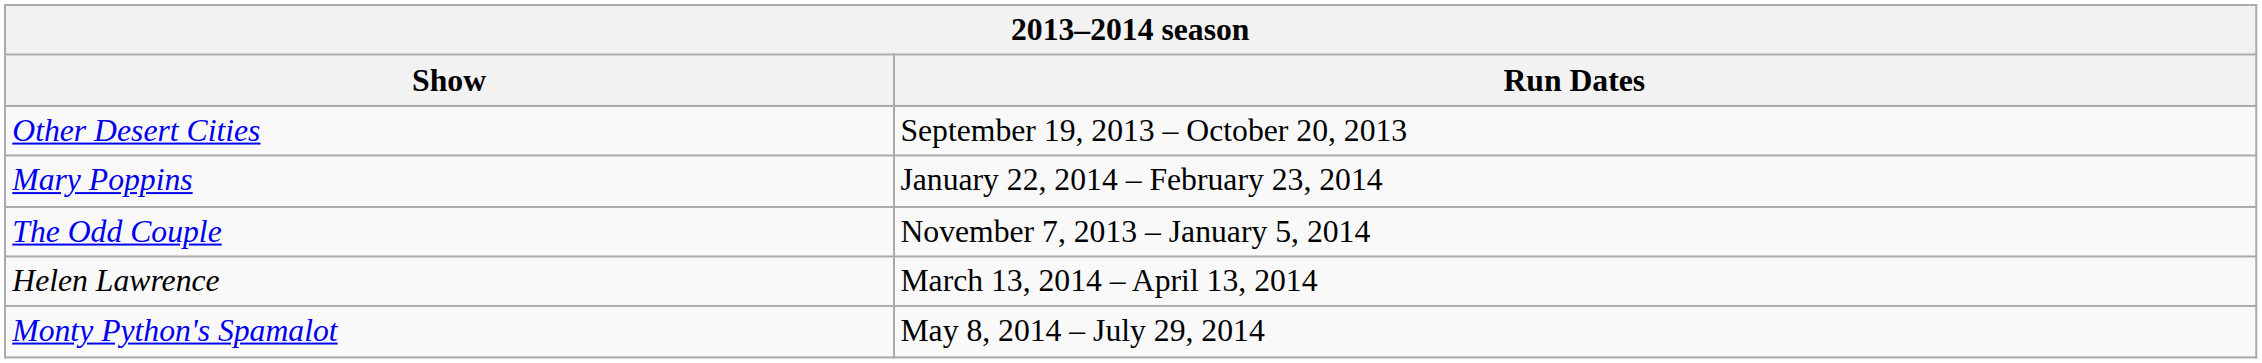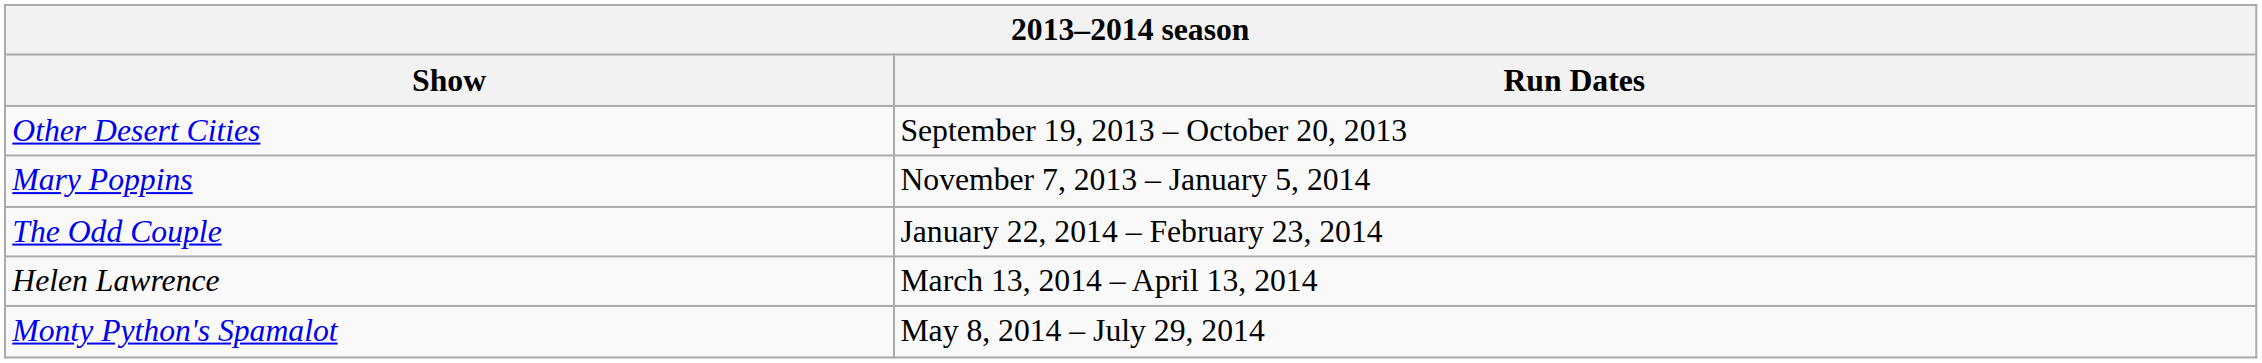(1141, 180) January 22, 2014 – February 23, 2014 -> (1135, 180) November 7, 2013 – January 5, 2014
(1135, 230) November 7, 2013 – January 5, 2014 -> (1141, 230) January 22, 2014 – February 23, 2014
